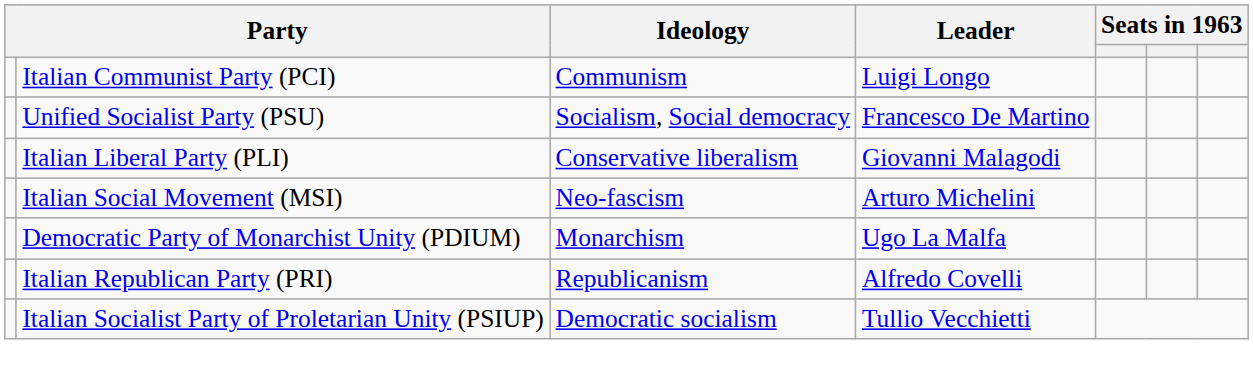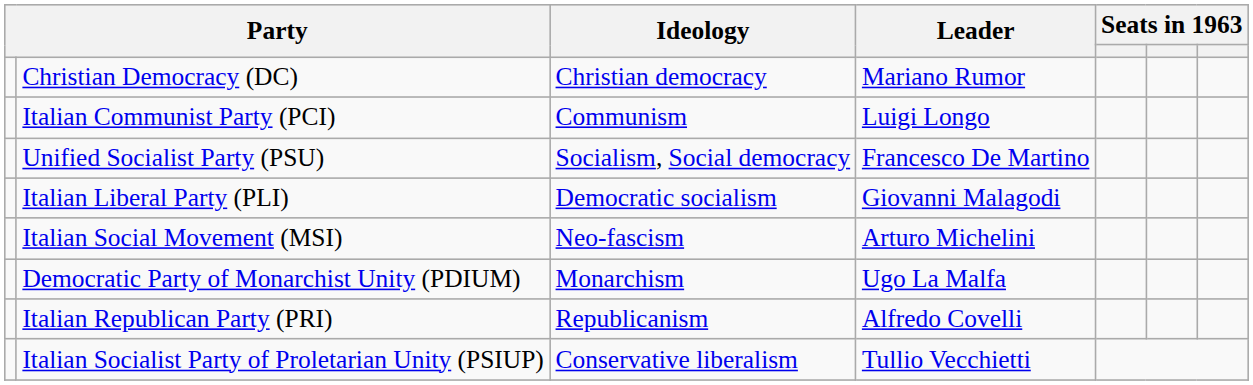+ row: (160, 76)
(677, 157) Conservative liberalism -> (666, 197) Democratic socialism
(666, 318) Democratic socialism -> (677, 359) Conservative liberalism
